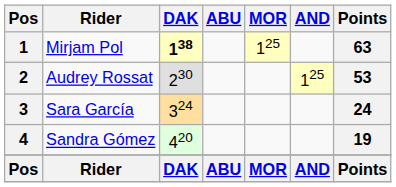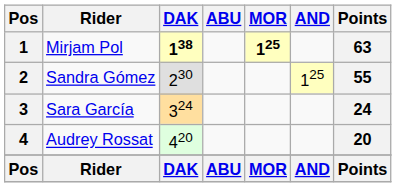(268, 47) normal -> (268, 47) bold
(99, 78) Audrey Rossat -> (101, 78) Sandra Gómez
(363, 78) 53 -> (363, 78) 55
(101, 140) Sandra Gómez -> (99, 140) Audrey Rossat
(363, 140) 19 -> (363, 140) 20
